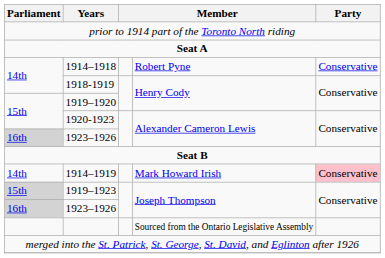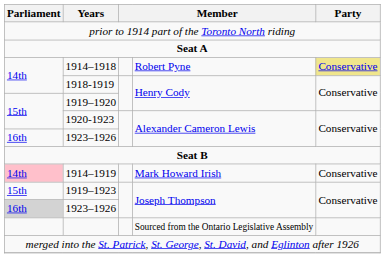(348, 66) no background -> (348, 66) khaki background
(17, 137) lightgrey background -> (17, 137) no background
(17, 173) no background -> (17, 173) pink background
(348, 173) pink background -> (348, 173) no background
(17, 191) lightgrey background -> (17, 191) no background
